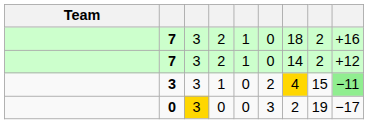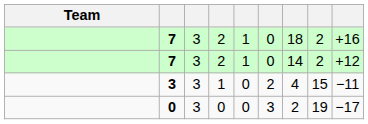(295, 84) gold background -> (295, 84) no background
(348, 84) lightgreen background -> (348, 84) no background
(197, 107) gold background -> (197, 107) no background
